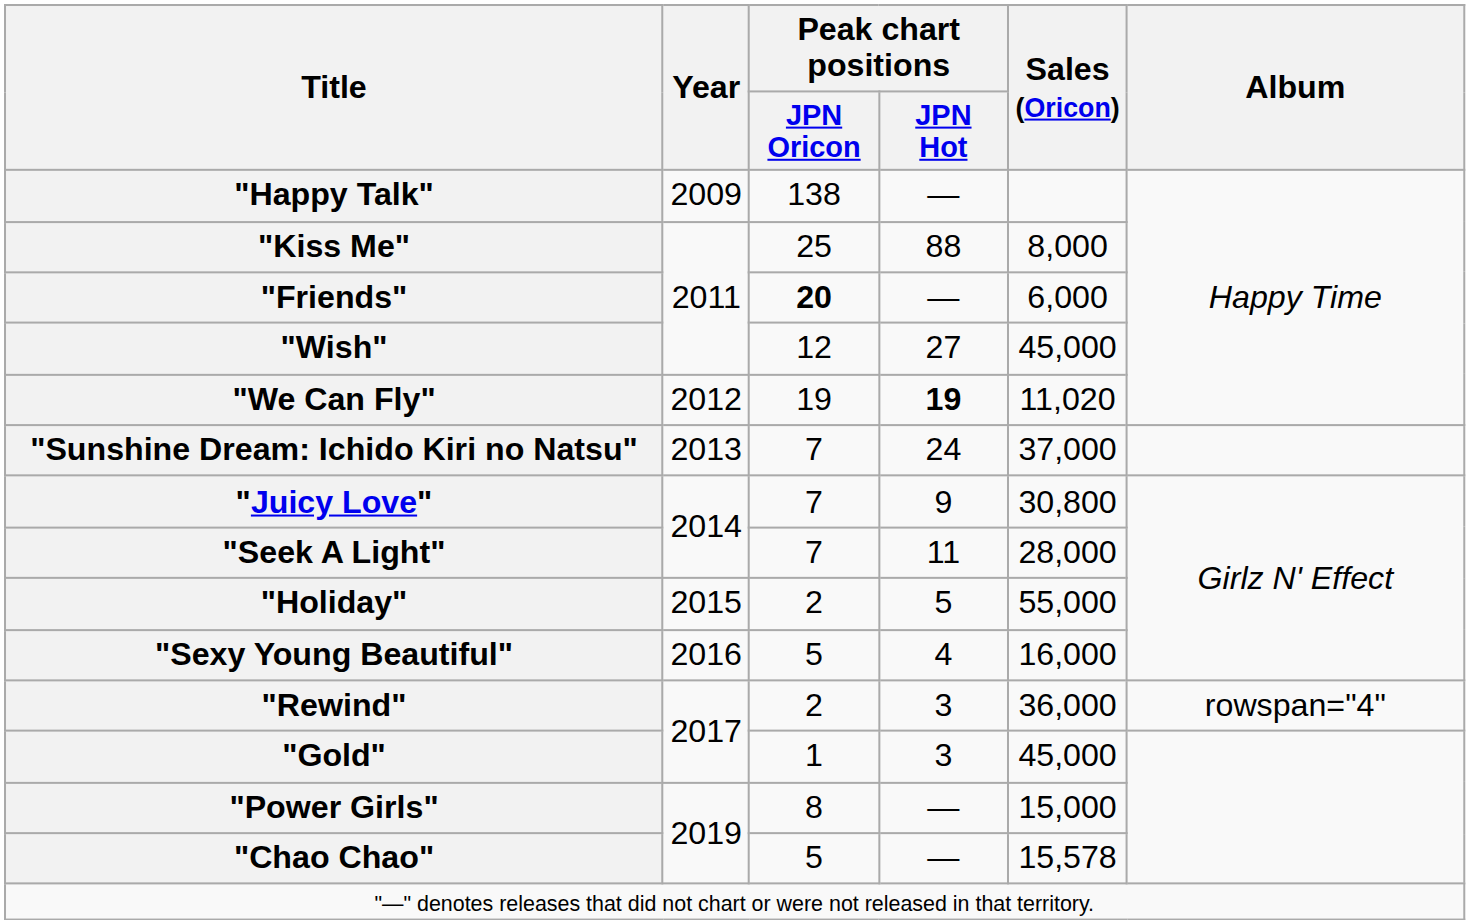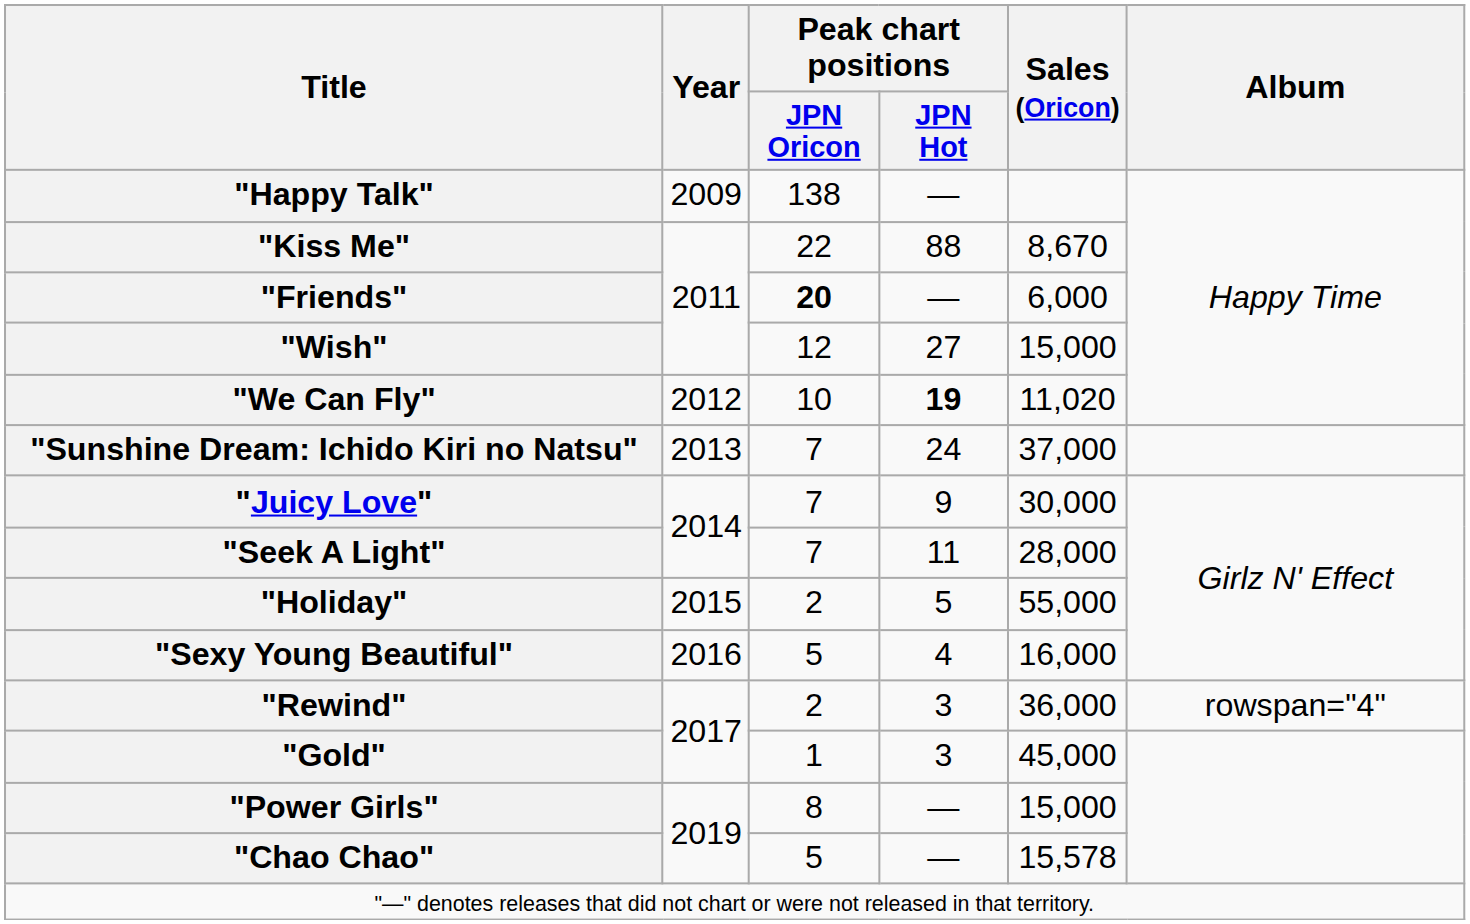(814, 246) 25 -> (814, 246) 22
(1068, 246) 8,000 -> (1068, 246) 8,670
(1068, 348) 45,000 -> (1068, 348) 15,000
(814, 399) 19 -> (814, 399) 10
(1068, 501) 30,800 -> (1068, 501) 30,000
